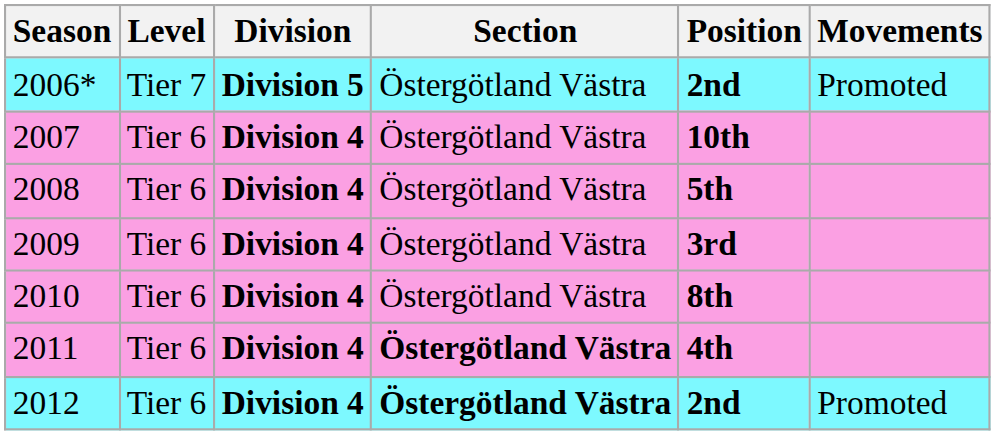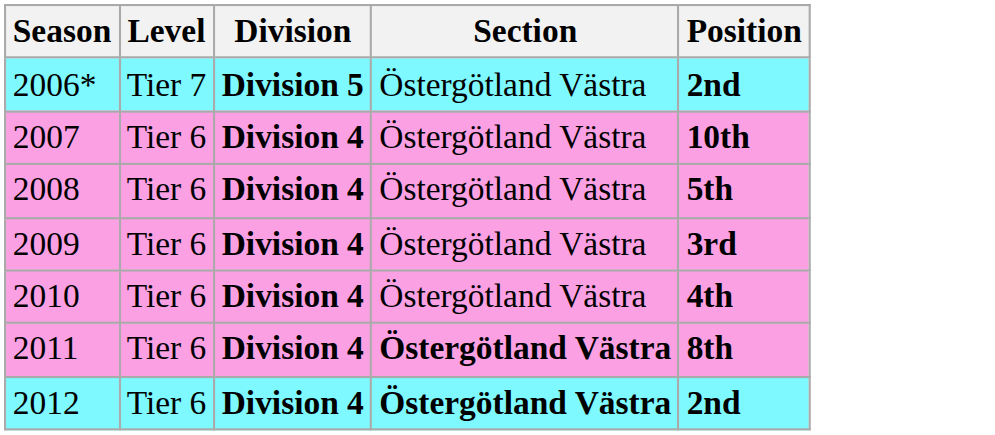- column: (900, 31)
(710, 296) 8th -> (710, 296) 4th
(710, 349) 4th -> (710, 349) 8th
